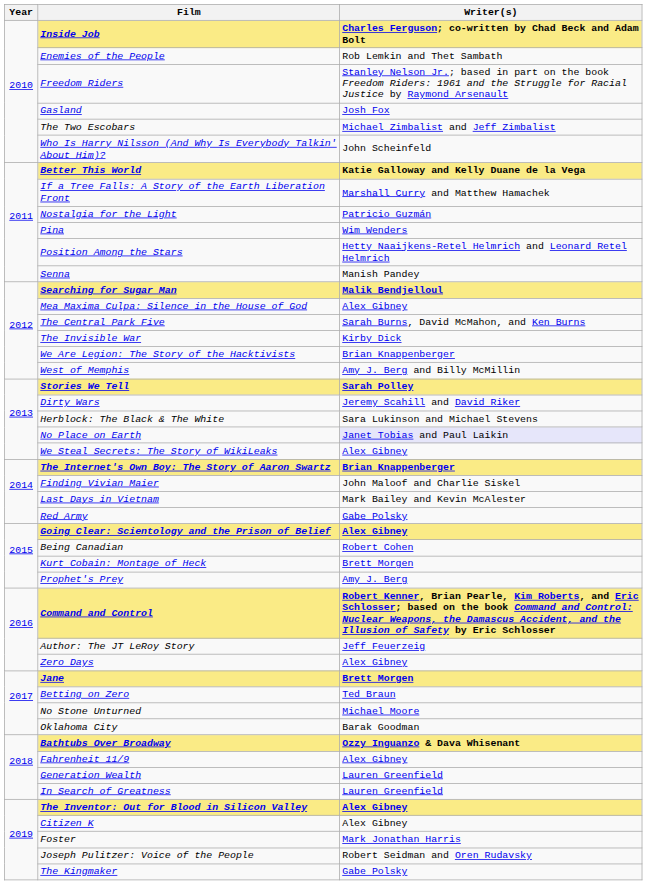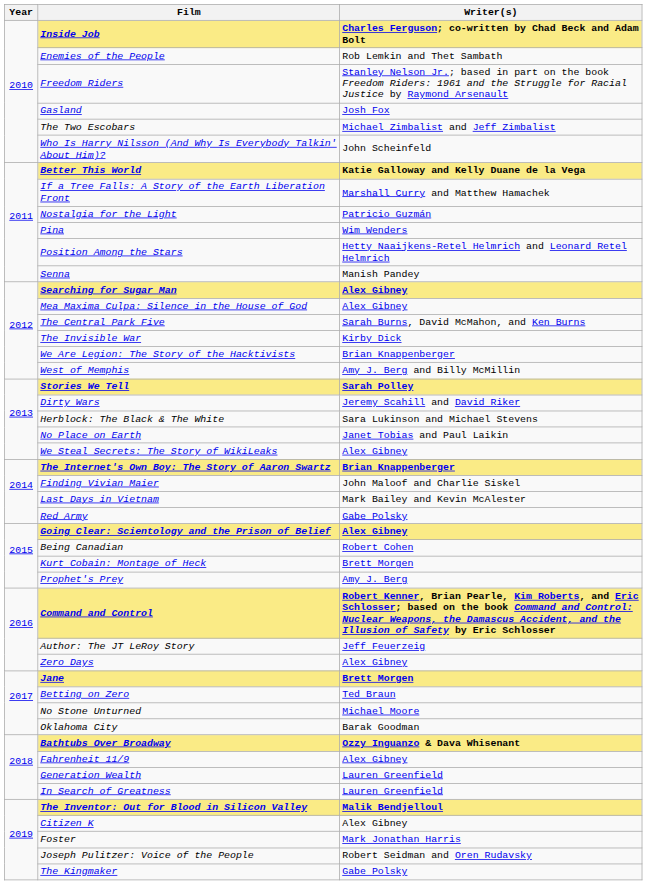(393, 290) Malik Bendjelloul -> (375, 290) Alex Gibney
(425, 435) lavender background -> (425, 435) no background
(375, 807) Alex Gibney -> (393, 807) Malik Bendjelloul
